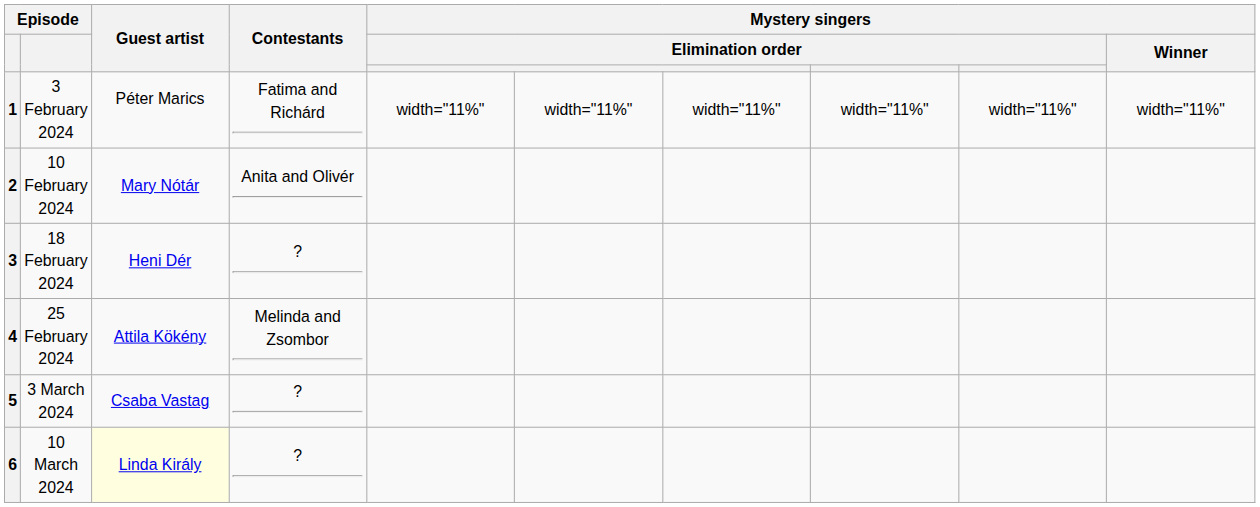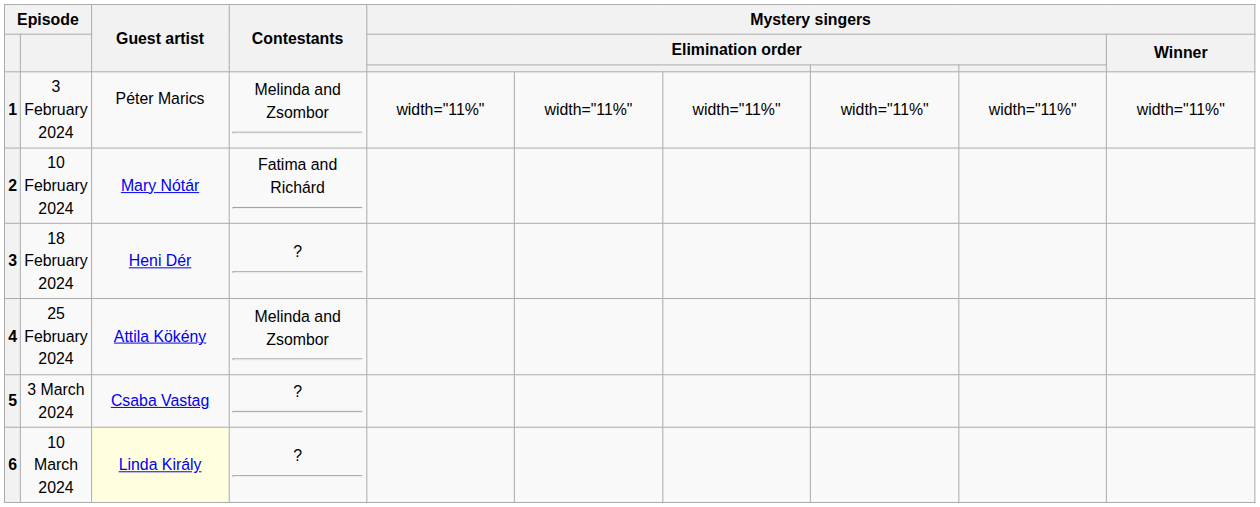(298, 107) Fatima and Richárd -> (298, 107) Melinda and Zsombor
(298, 183) Anita and Olivér -> (298, 183) Fatima and Richárd
